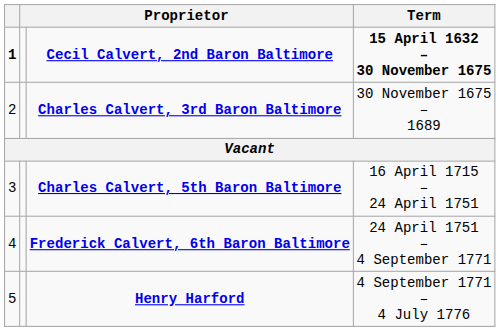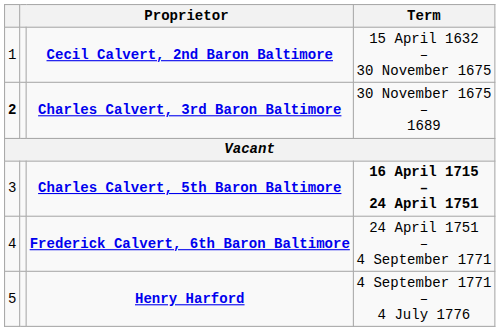(12, 55) bold -> (12, 55) normal
(424, 55) bold -> (424, 55) normal
(12, 110) normal -> (12, 110) bold
(424, 189) normal -> (424, 189) bold
